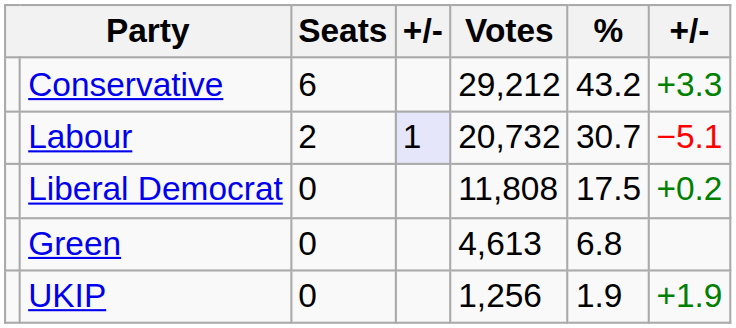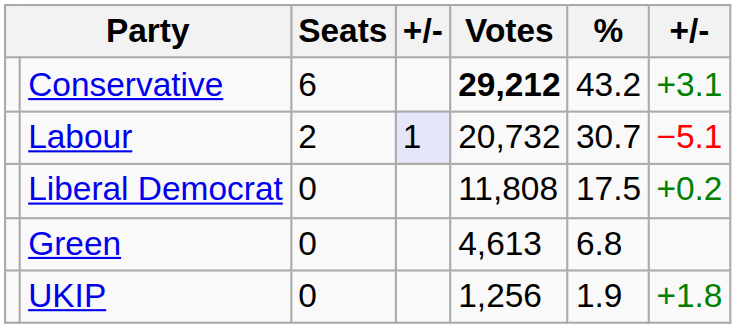(509, 84) normal -> (509, 84) bold
(689, 84) +3.3 -> (689, 84) +3.1
(689, 296) +1.9 -> (689, 296) +1.8
